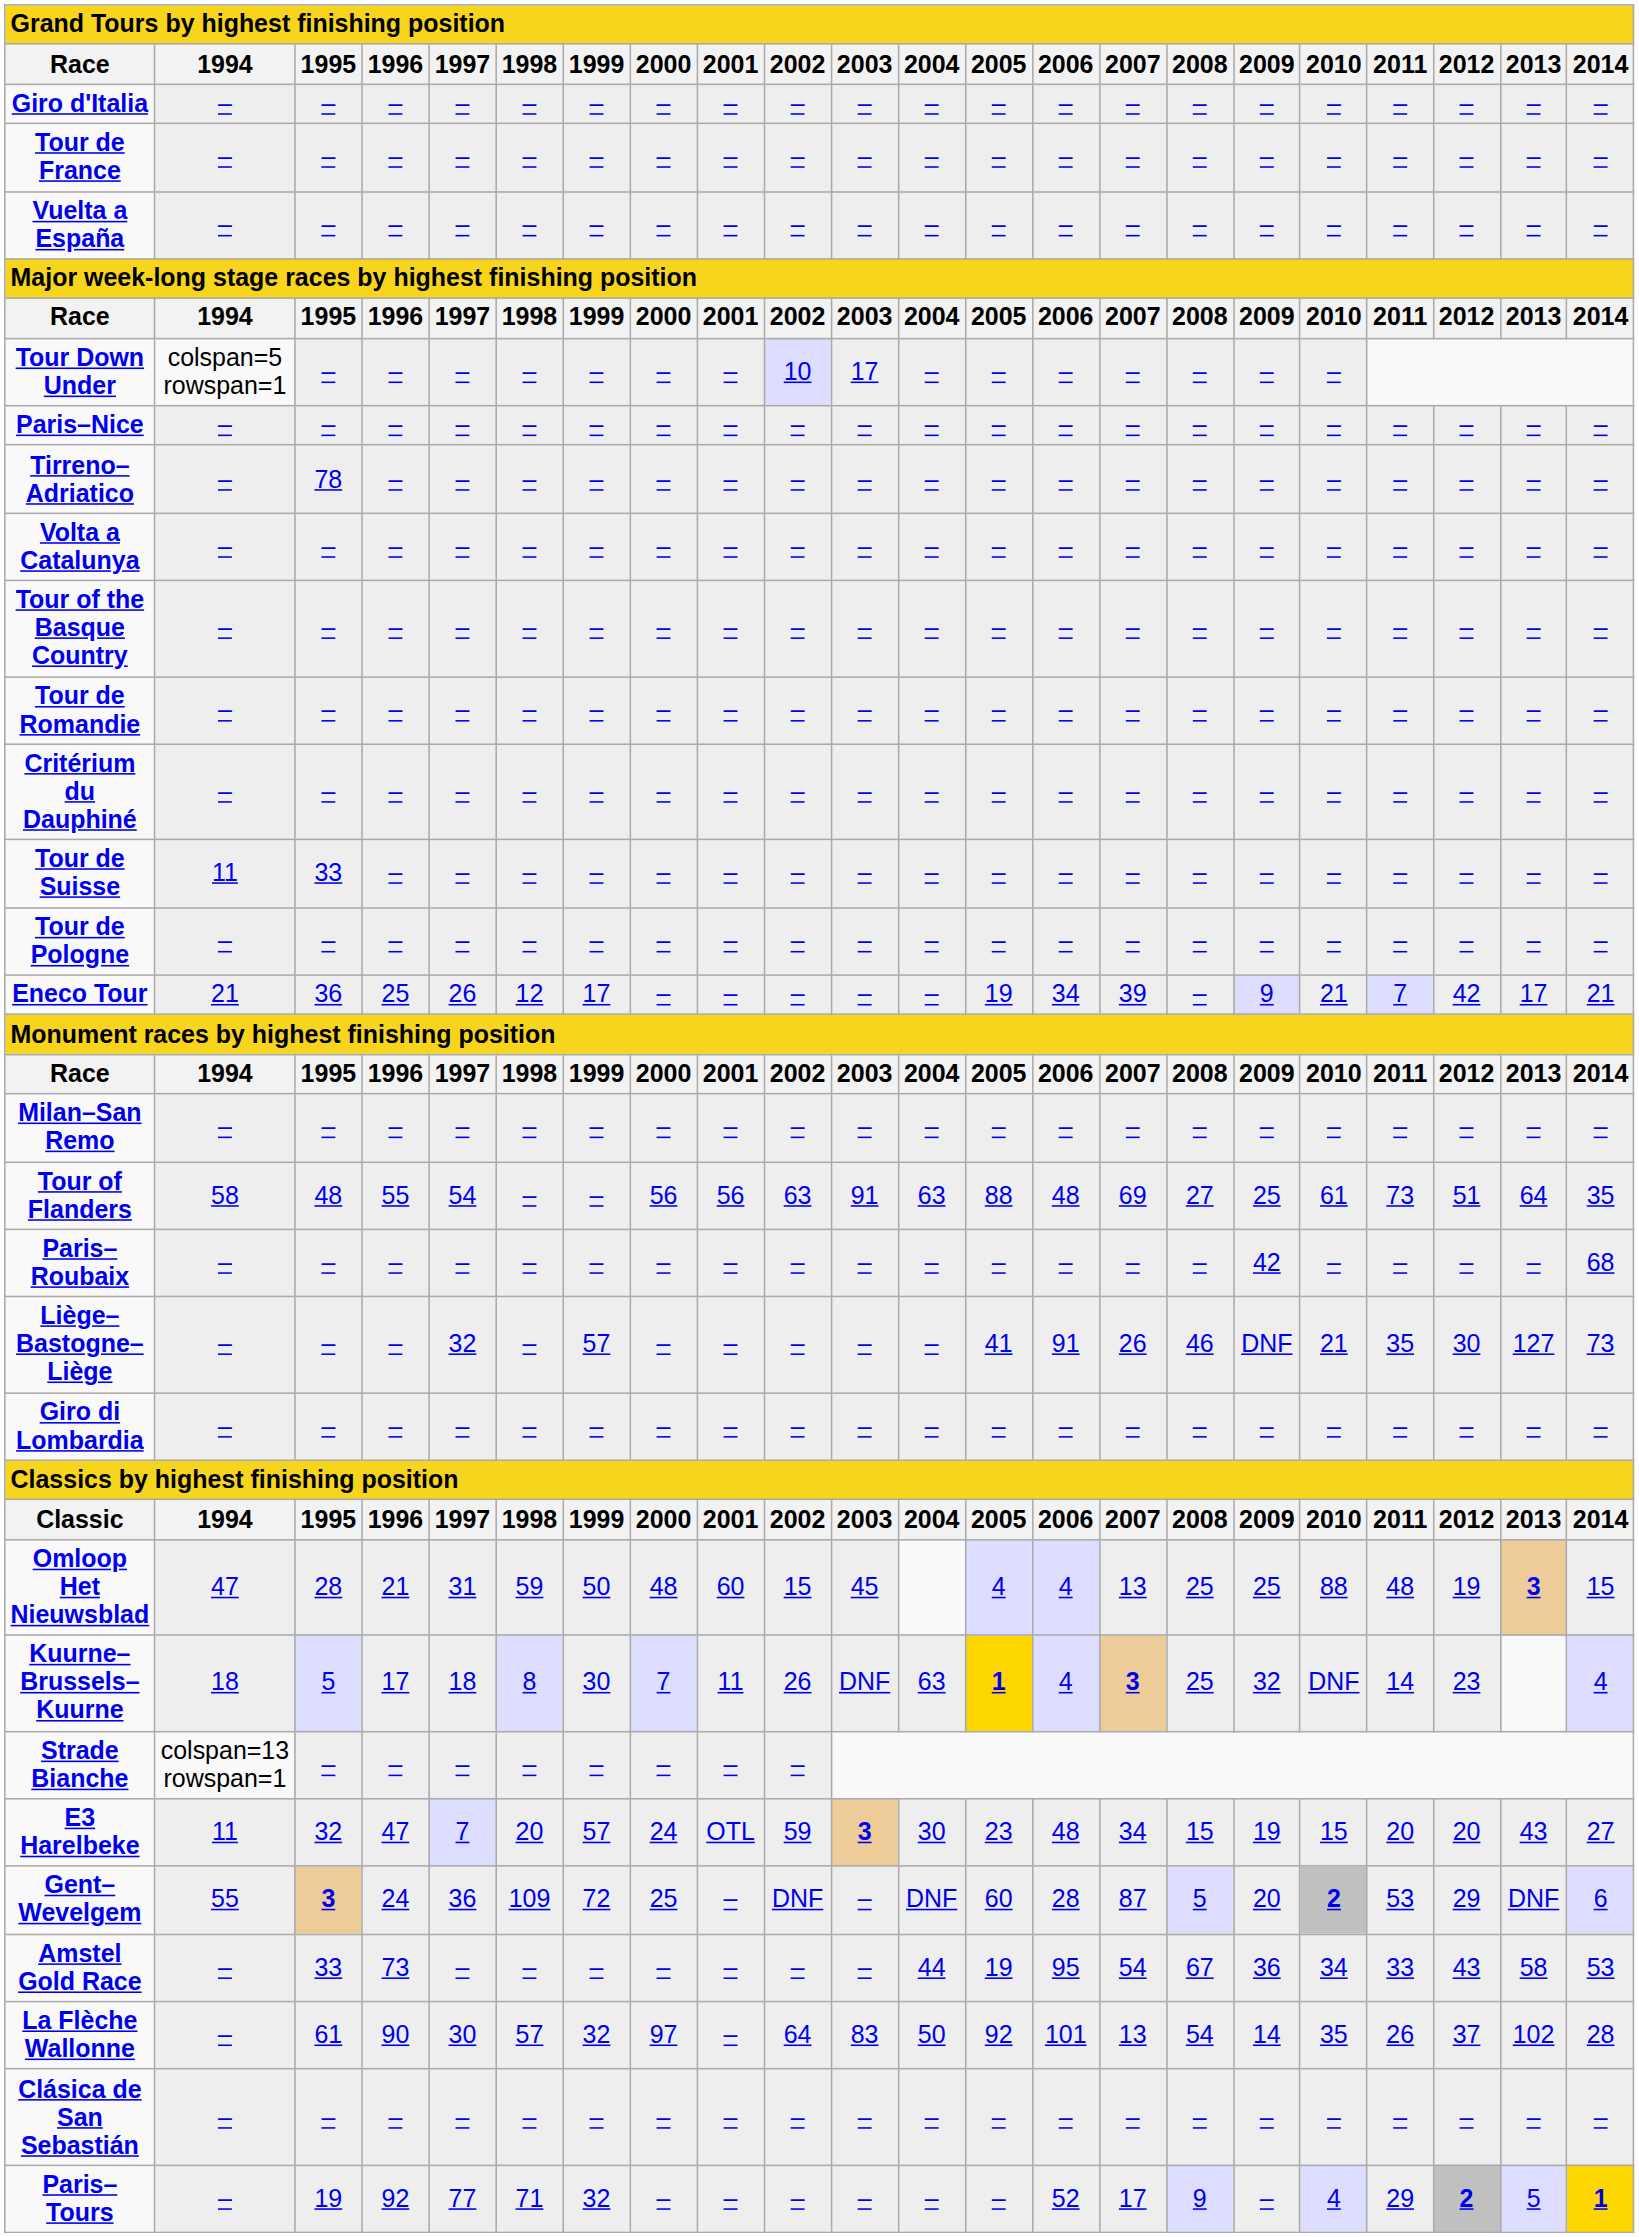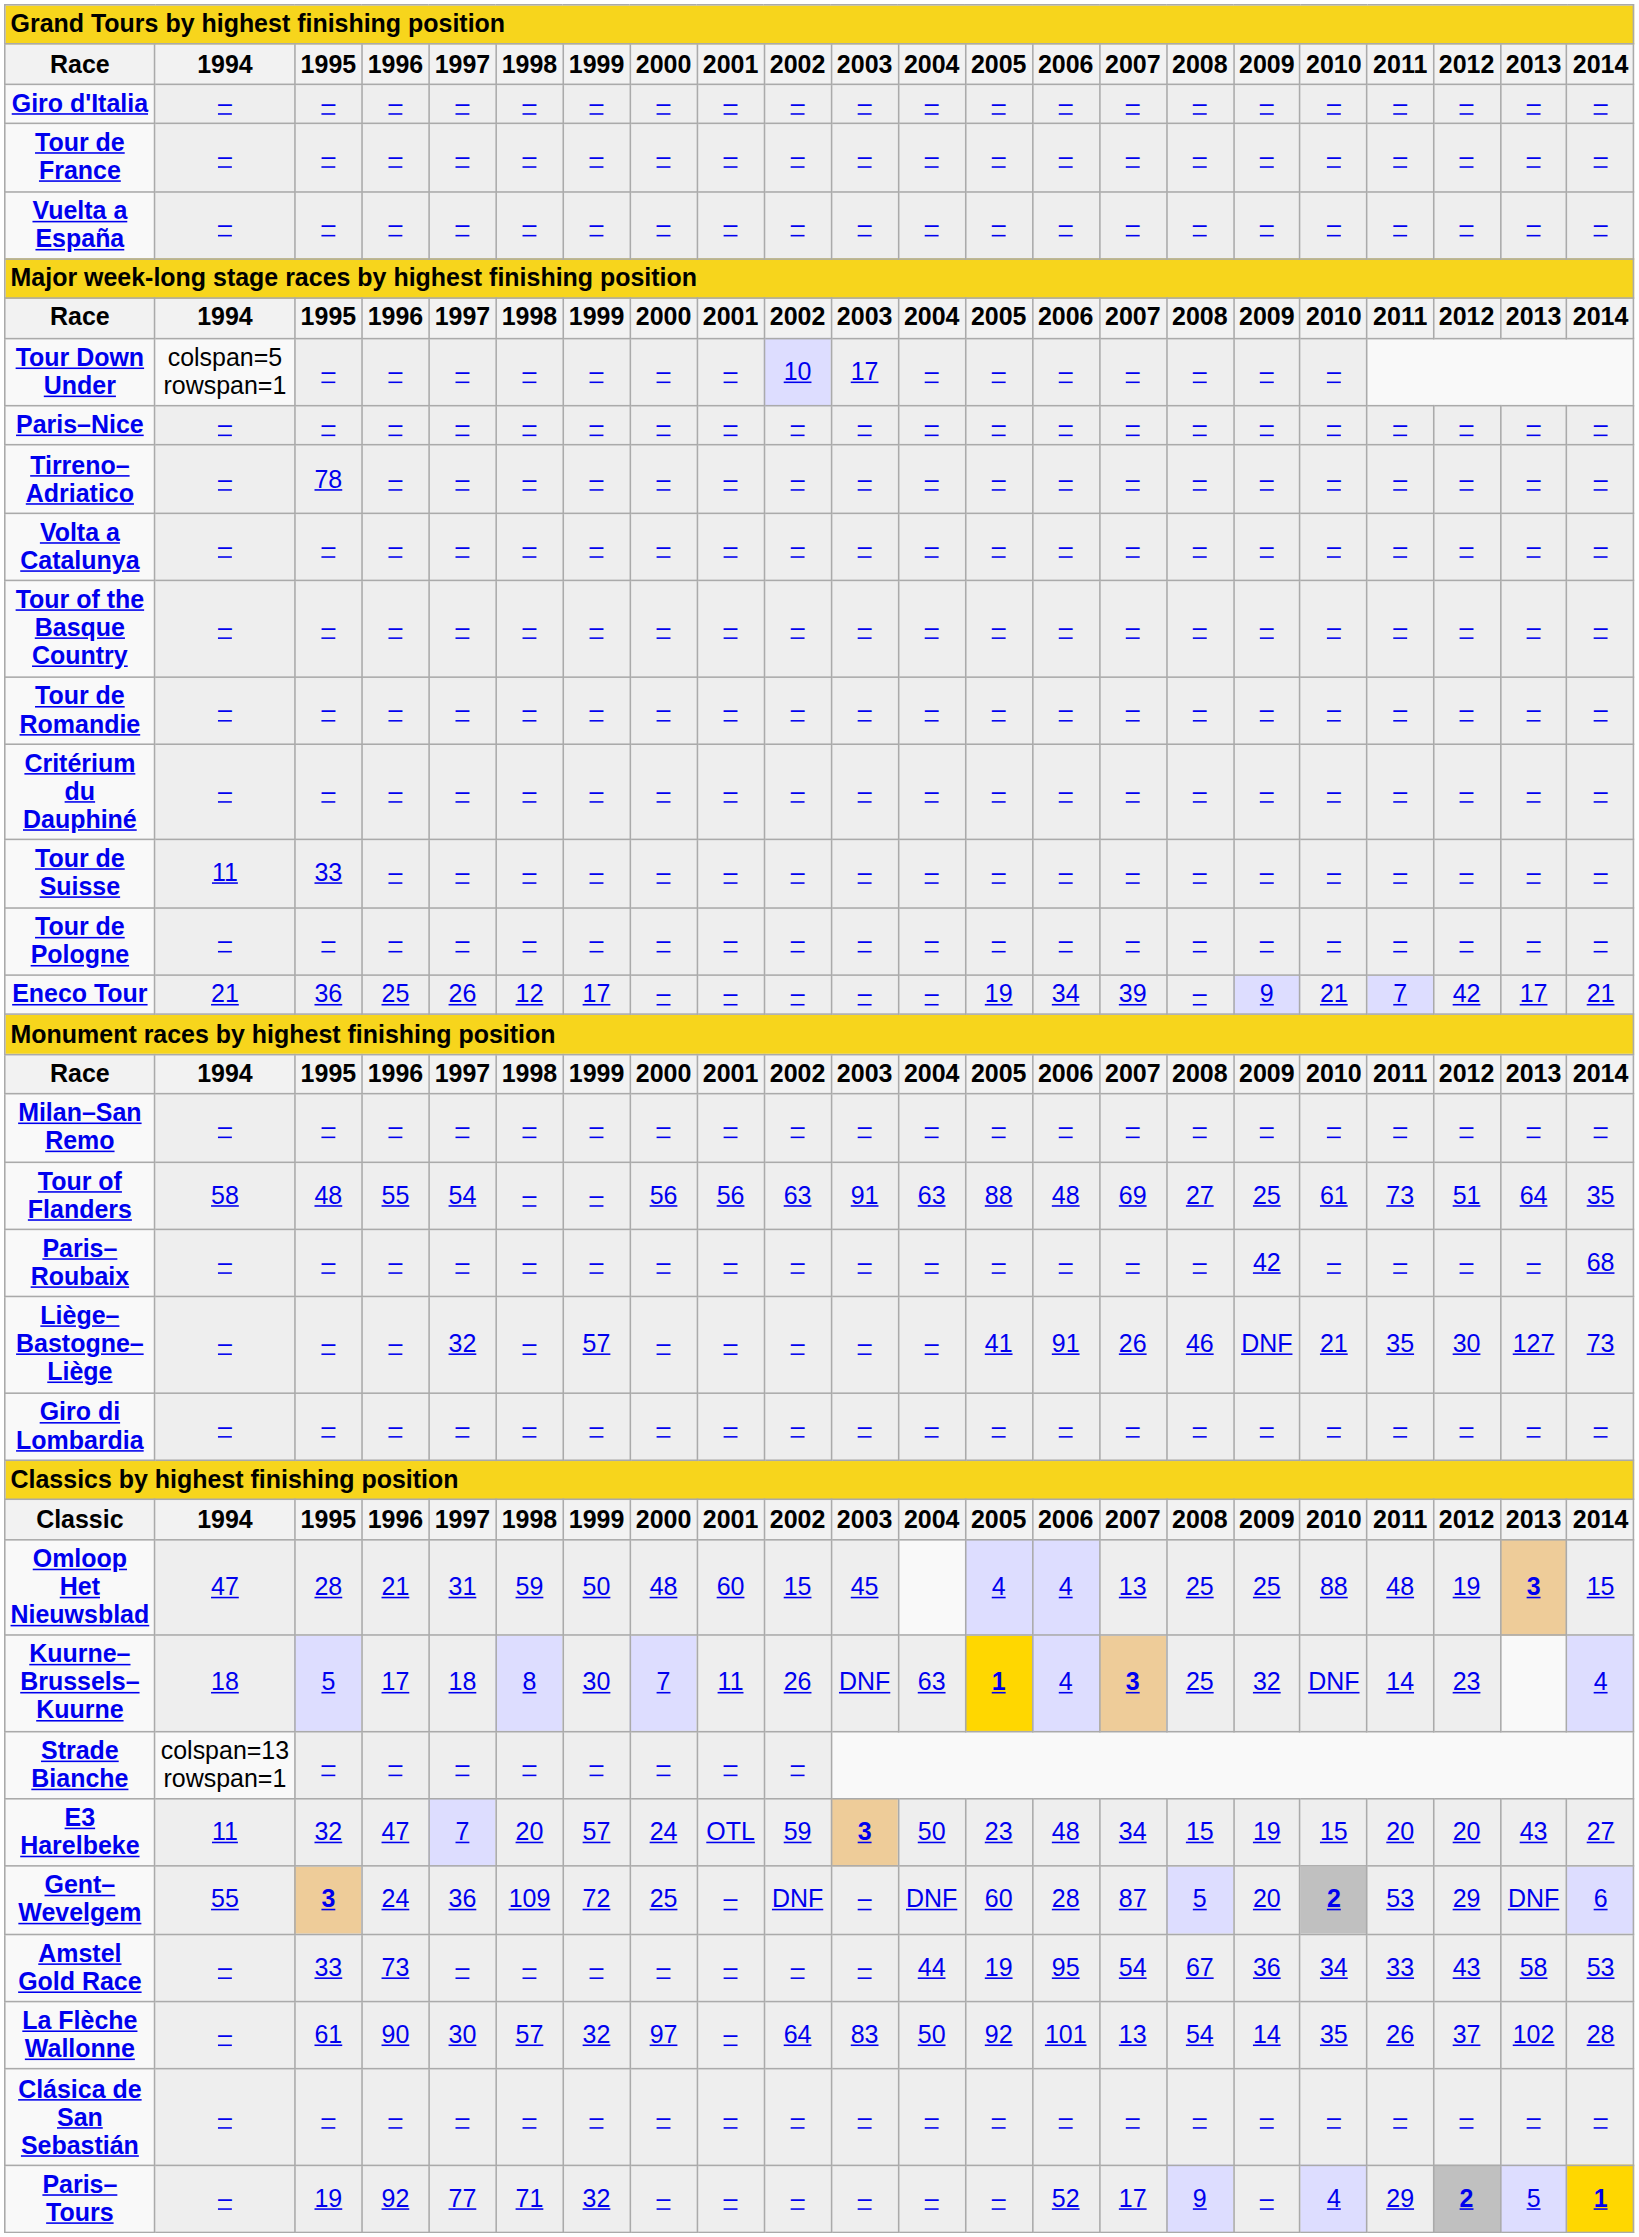(932, 1832) 30 -> (932, 1832) 50
